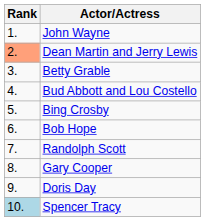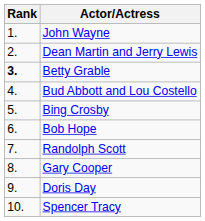(12, 52) lightsalmon background -> (12, 52) no background
(12, 71) normal -> (12, 71) bold
(16, 206) lightblue background -> (16, 206) no background
